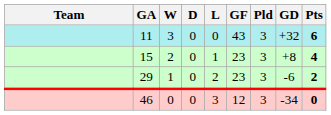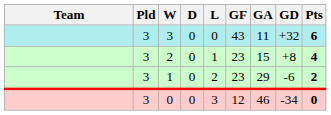columns swapped: (263, 14) <-> (146, 14)
